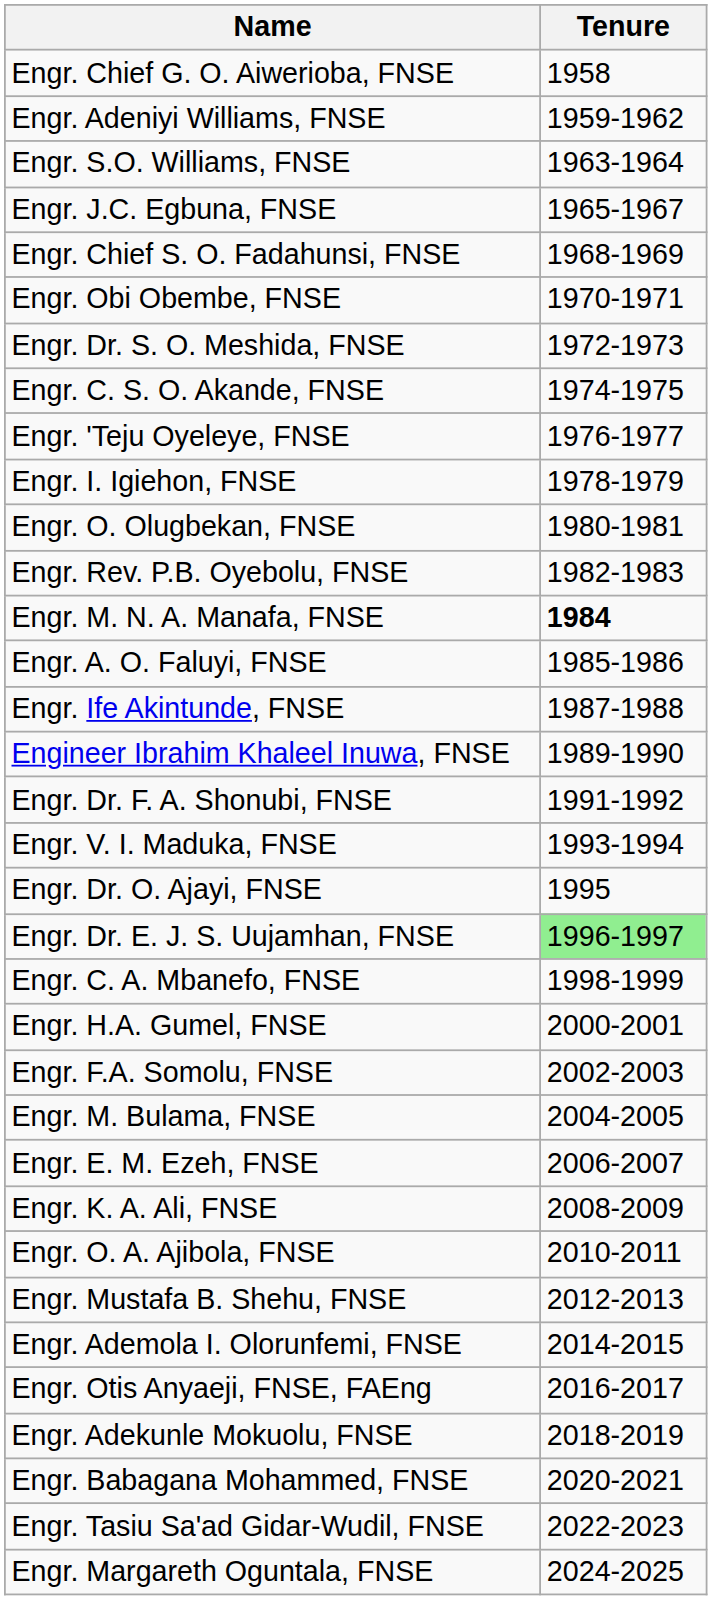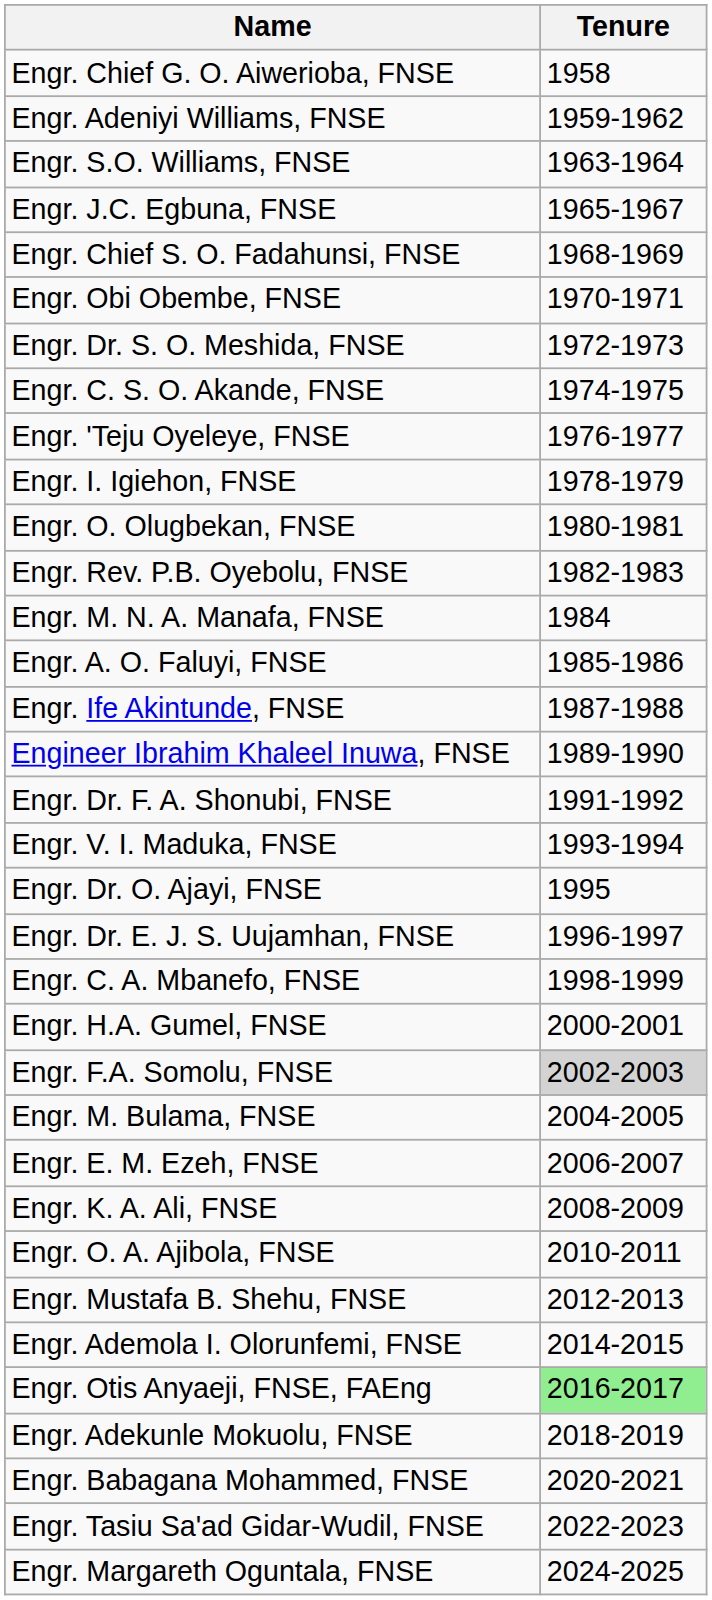(579, 617) bold -> (579, 617) normal
(615, 935) lightgreen background -> (615, 935) no background
(615, 1071) no background -> (615, 1071) lightgrey background
(615, 1389) no background -> (615, 1389) lightgreen background
